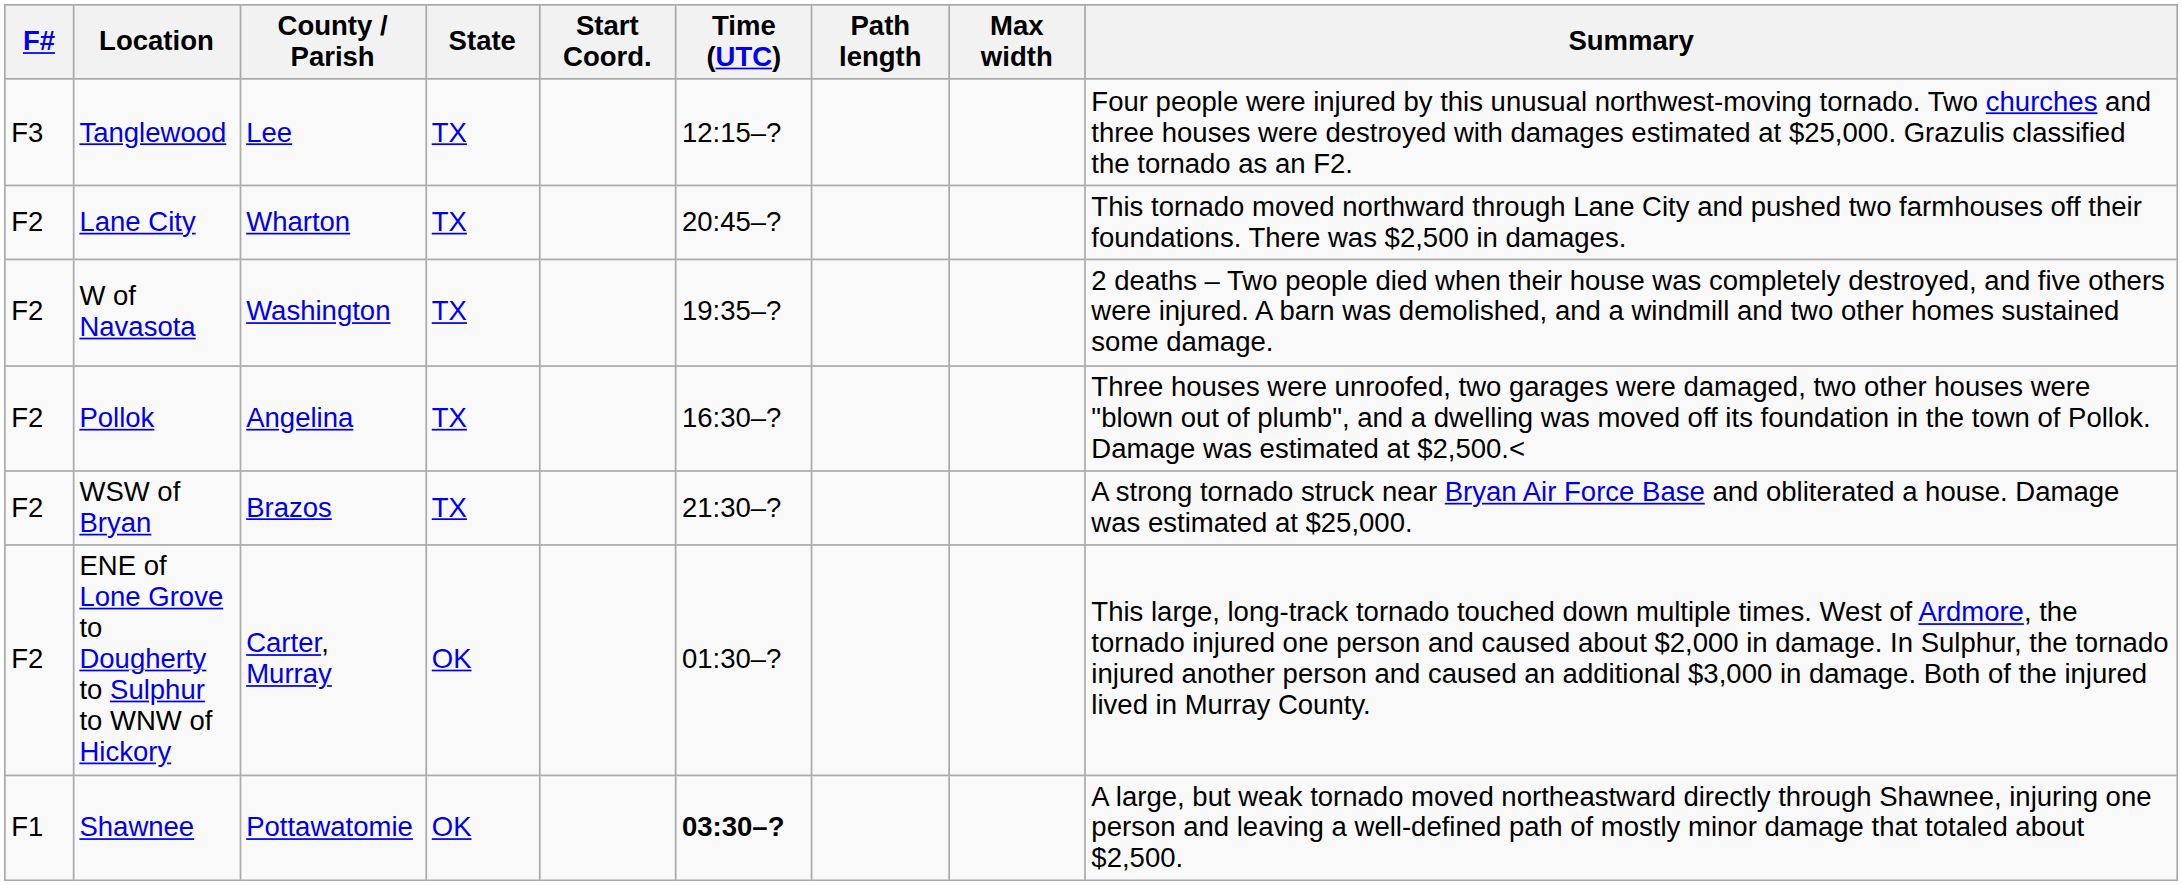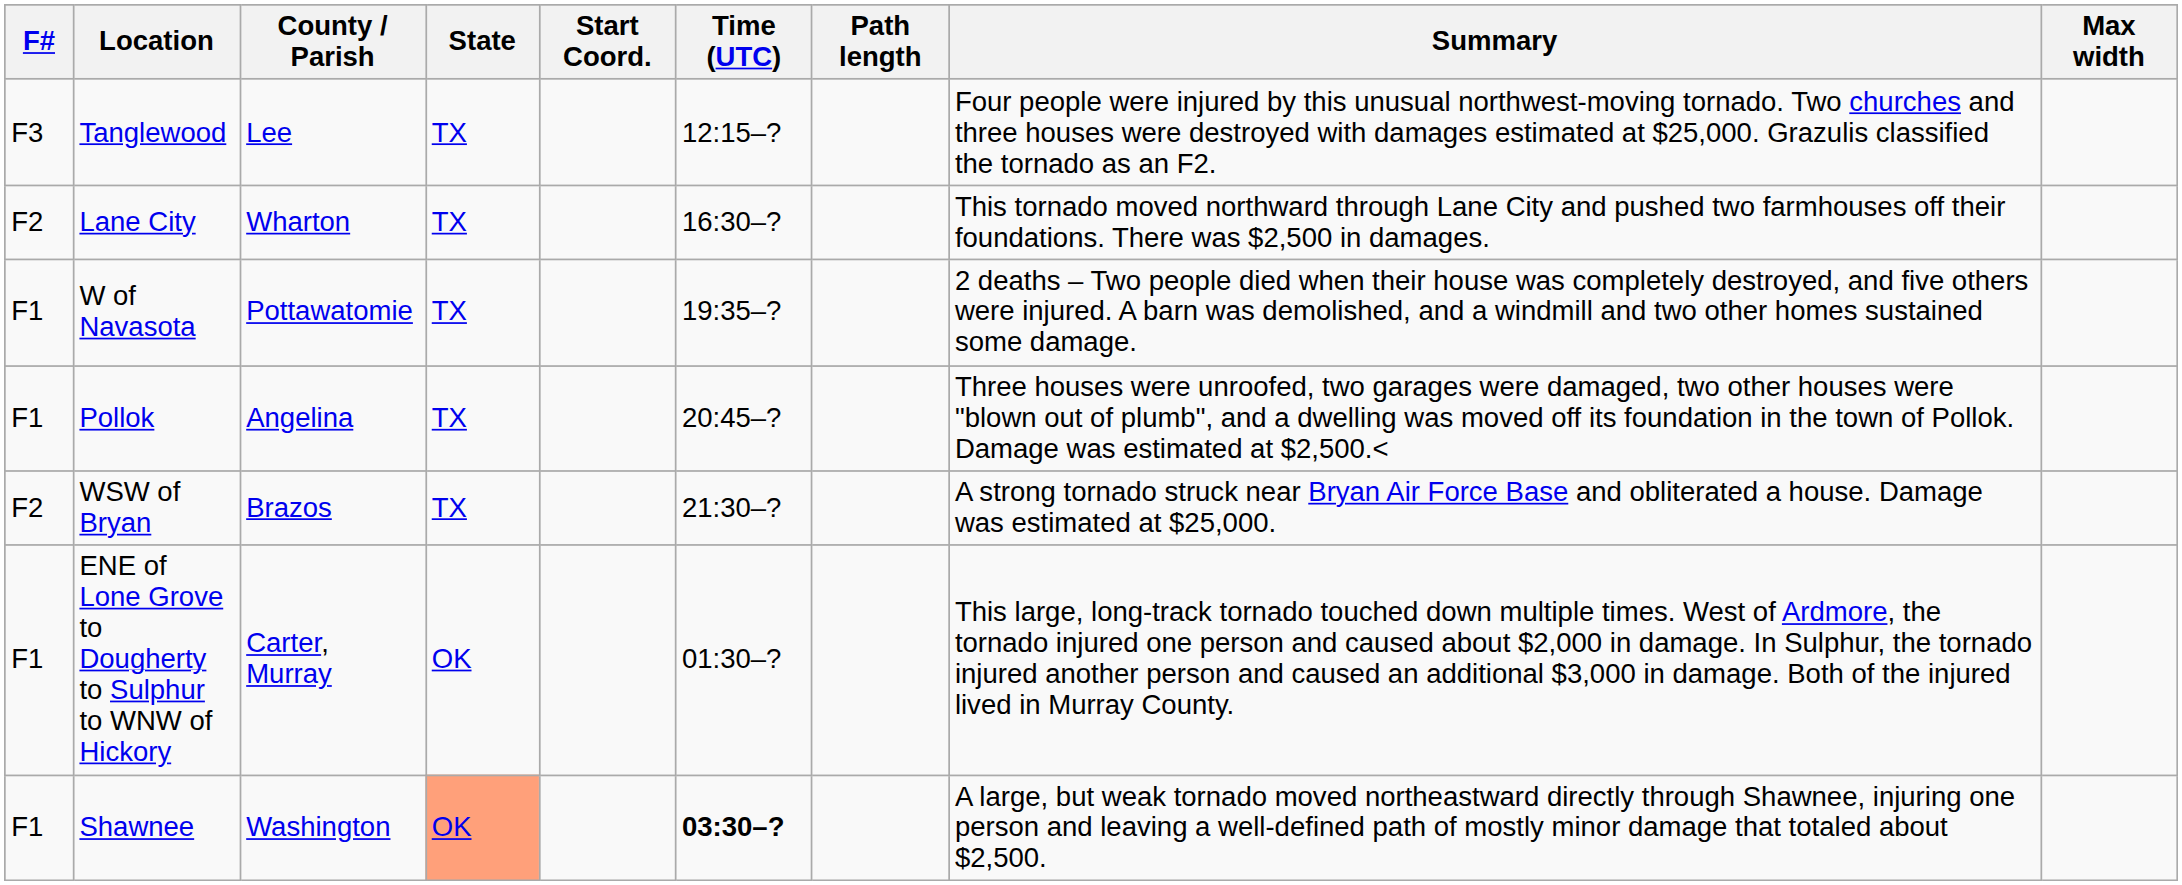columns swapped: (1017, 41) <-> (1631, 41)
(732, 221) 20:45–? -> (732, 221) 16:30–?
(27, 312) F2 -> (27, 312) F1
(318, 312) Washington -> (330, 312) Pottawatomie
(27, 417) F2 -> (27, 417) F1
(732, 417) 16:30–? -> (732, 417) 20:45–?
(27, 659) F2 -> (27, 659) F1
(330, 827) Pottawatomie -> (318, 827) Washington
(452, 827) no background -> (452, 827) lightsalmon background
